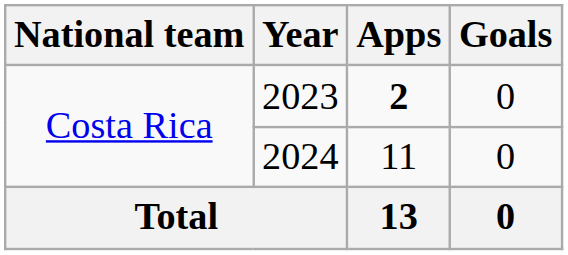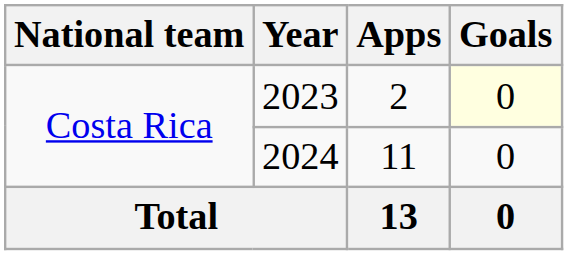(399, 95) bold -> (399, 95) normal
(506, 95) no background -> (506, 95) lightyellow background
